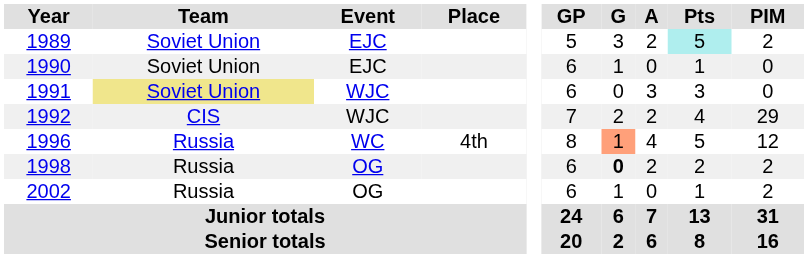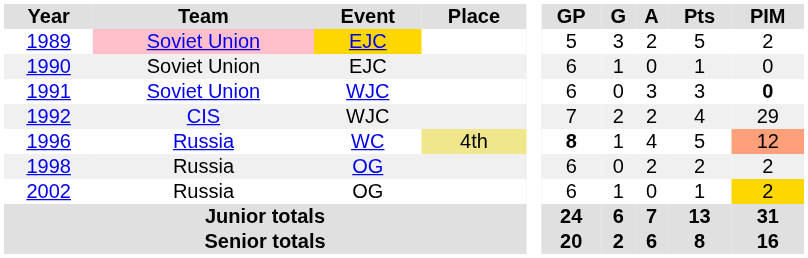(203, 41) no background -> (203, 41) pink background
(368, 41) no background -> (368, 41) gold background
(700, 41) paleturquoise background -> (700, 41) no background
(203, 91) khaki background -> (203, 91) no background
(768, 91) normal -> (768, 91) bold
(474, 141) no background -> (474, 141) khaki background
(571, 141) normal -> (571, 141) bold
(618, 141) lightsalmon background -> (618, 141) no background
(768, 141) no background -> (768, 141) lightsalmon background
(618, 166) bold -> (618, 166) normal
(768, 191) no background -> (768, 191) gold background
